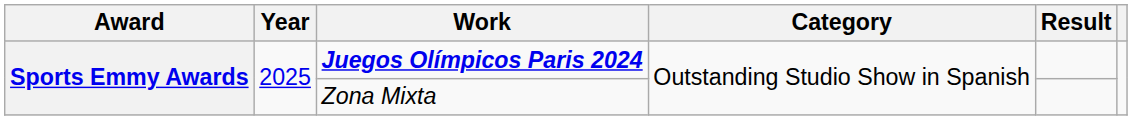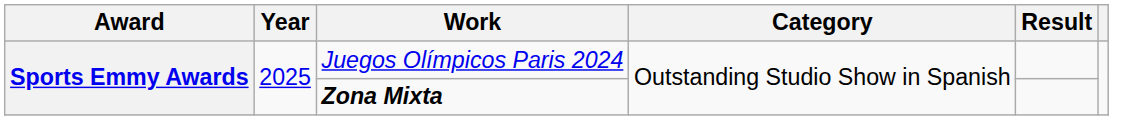(482, 59) bold -> (472, 59) normal
(379, 96) normal -> (382, 96) bold
